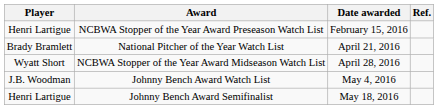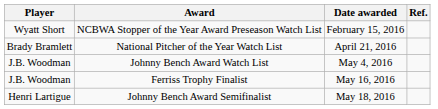(39, 29) Henri Lartigue -> (39, 29) Wyatt Short
- row: (201, 63)
+ row: (199, 79)
